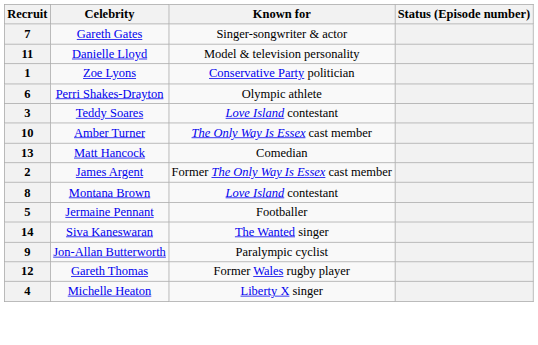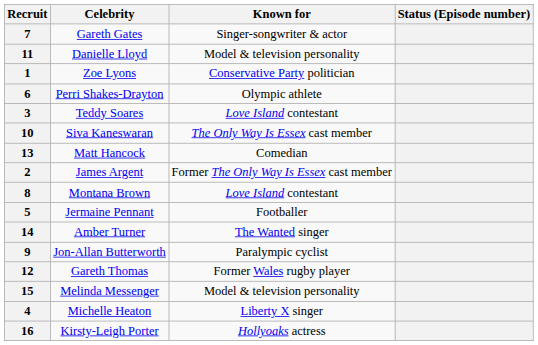(110, 133) Amber Turner -> (110, 133) Siva Kaneswaran
(110, 232) Siva Kaneswaran -> (110, 232) Amber Turner
+ row: (27, 291)
+ row: (27, 331)
